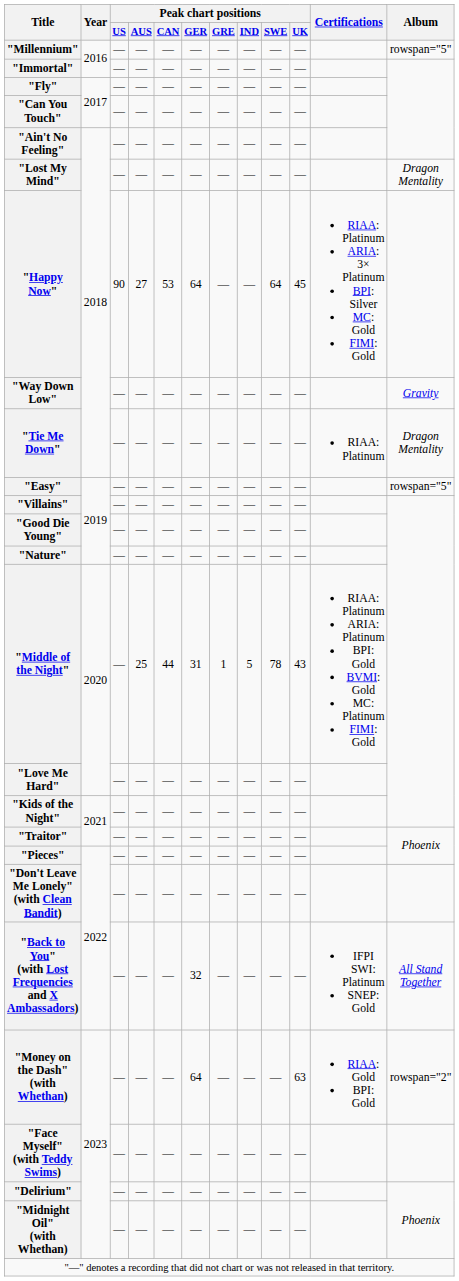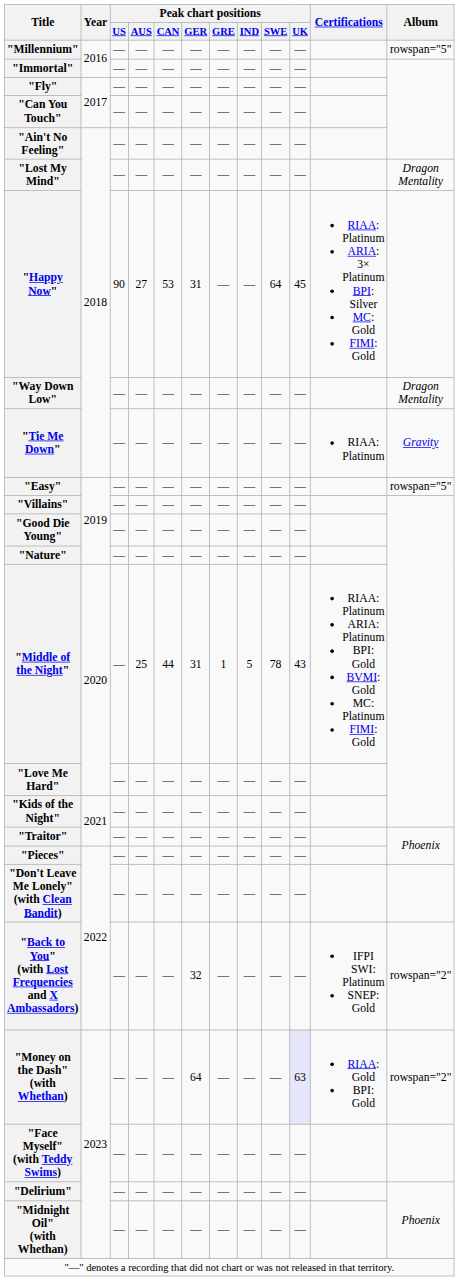(196, 284) 64 -> (196, 284) 31
(421, 393) Gravity -> (421, 393) Dragon Mentality
(421, 443) Dragon Mentality -> (421, 443) Gravity
(421, 976) All Stand Together -> (421, 976) rowspan="2"
(300, 1077) no background -> (300, 1077) lavender background
